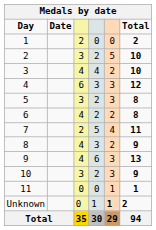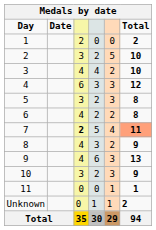(81, 130) normal -> (81, 130) bold
(136, 130) no background -> (136, 130) lightsalmon background
(109, 204) bold -> (109, 204) normal
